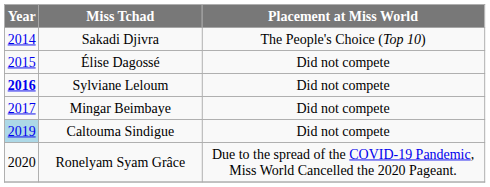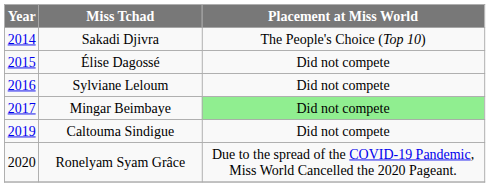(22, 85) bold -> (22, 85) normal
(343, 108) no background -> (343, 108) lightgreen background
(22, 131) lightblue background -> (22, 131) no background
